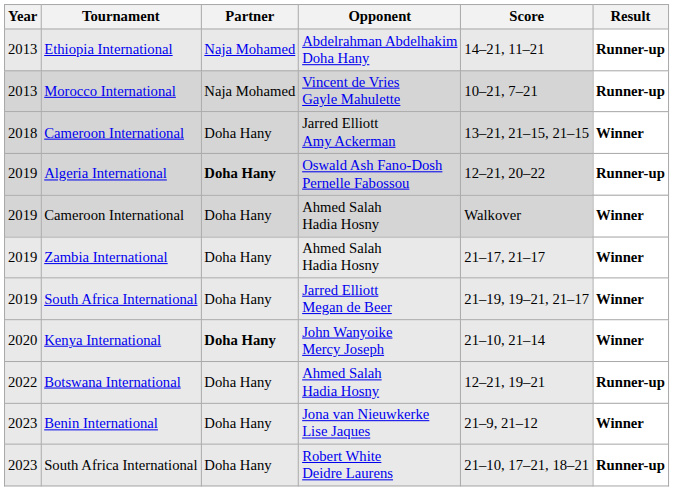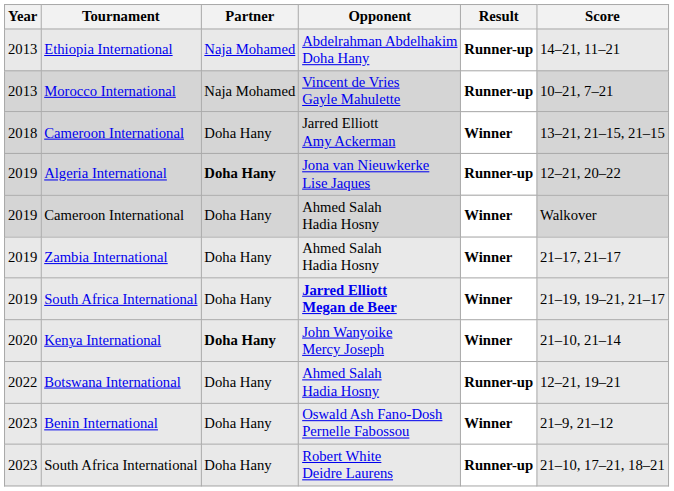columns swapped: (527, 17) <-> (630, 17)
(372, 174) Oswald Ash Fano-Dosh Pernelle Fabossou -> (366, 174) Jona van Nieuwkerke Lise Jaques
(347, 299) normal -> (349, 299) bold
(366, 423) Jona van Nieuwkerke Lise Jaques -> (372, 423) Oswald Ash Fano-Dosh Pernelle Fabossou
